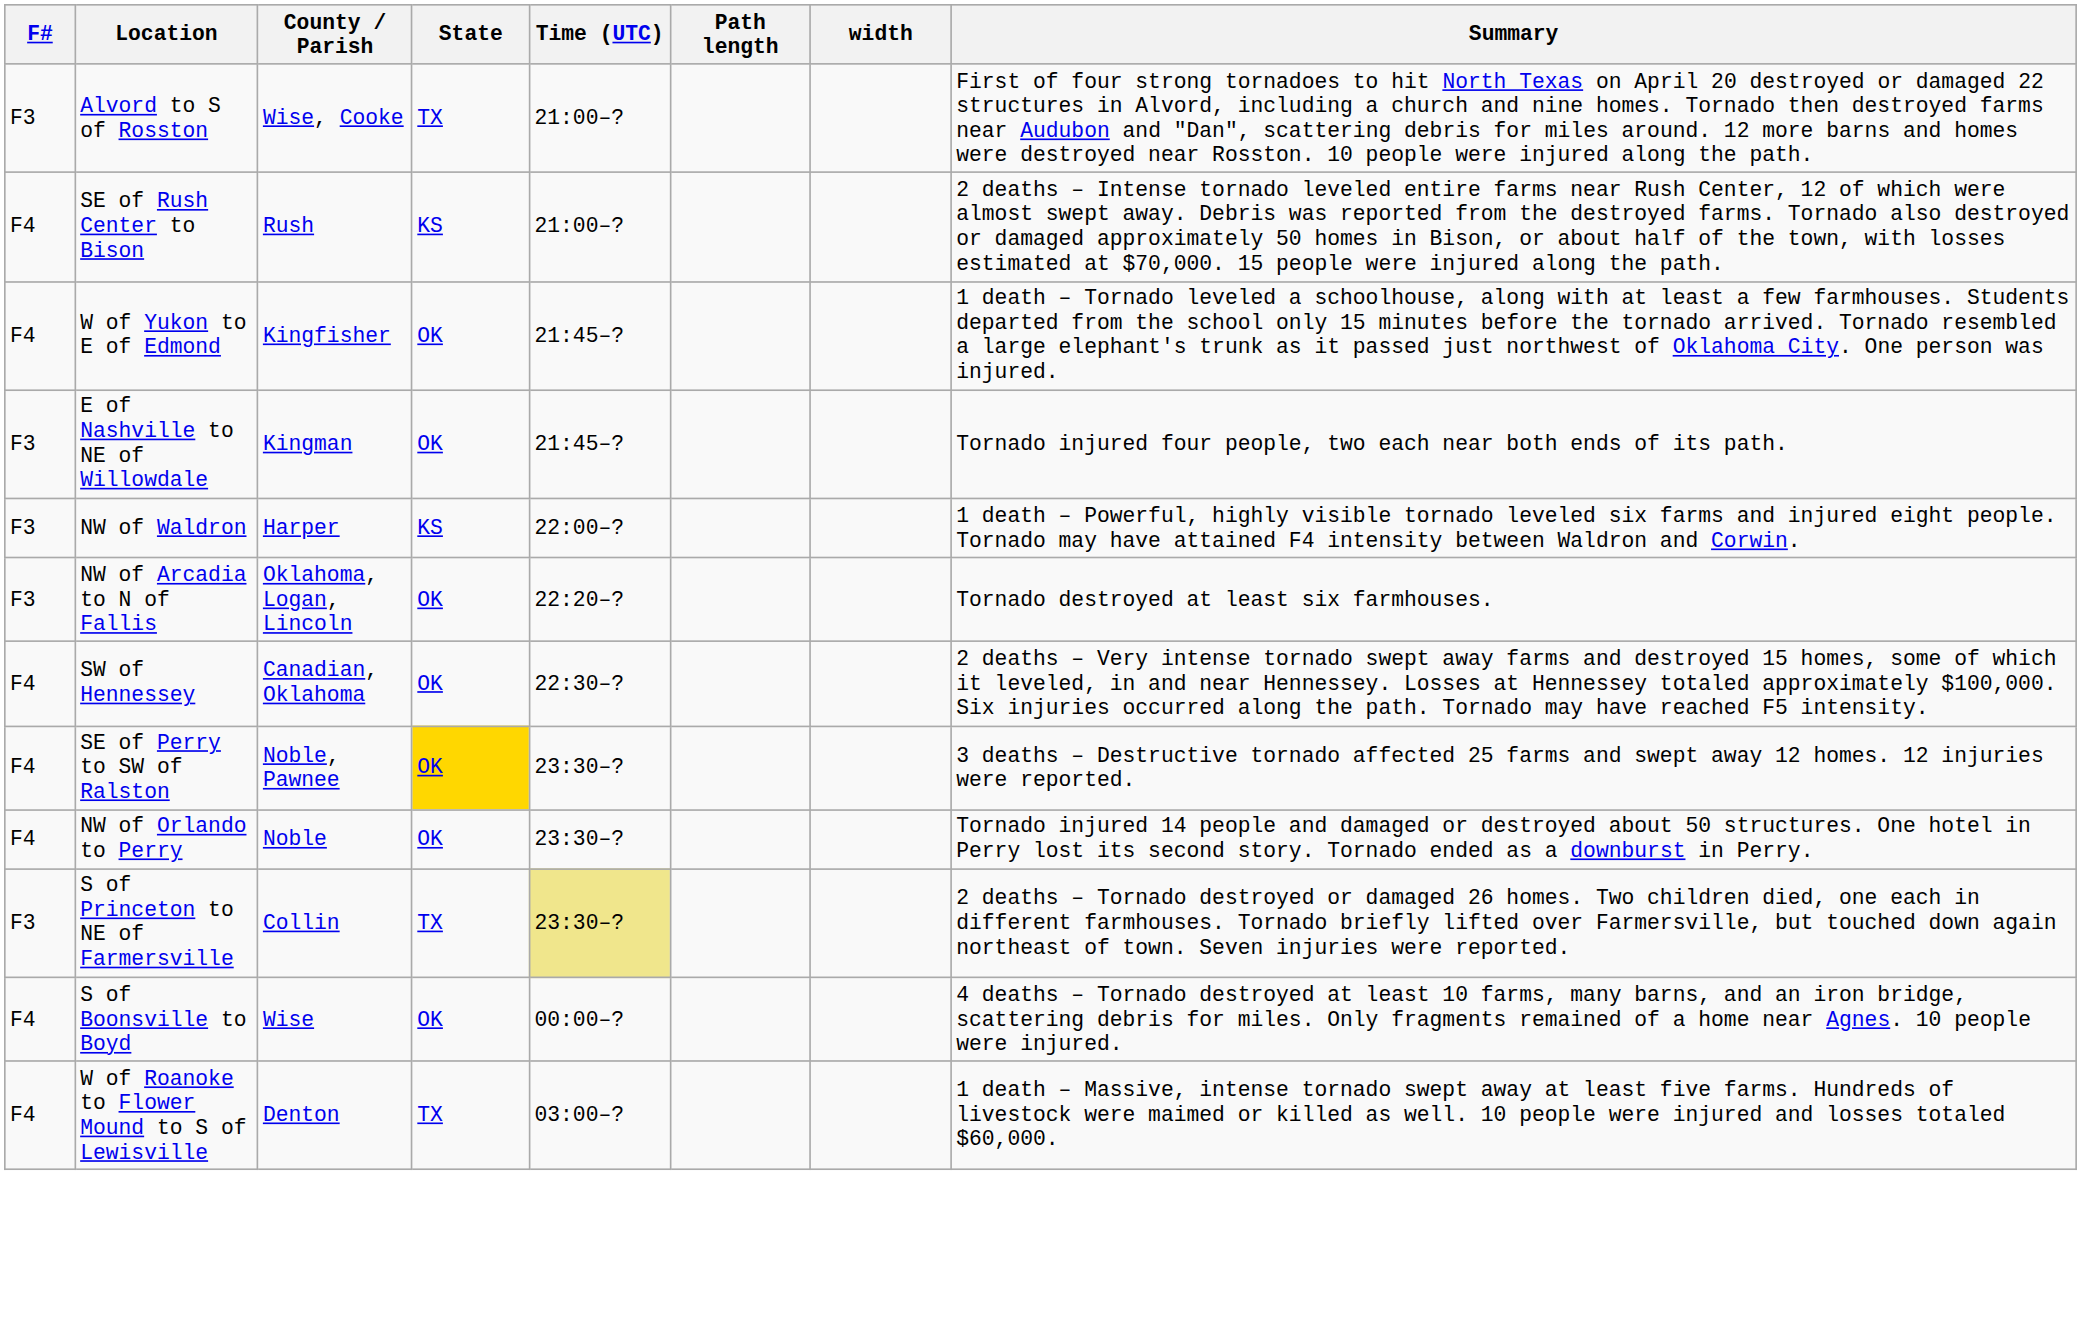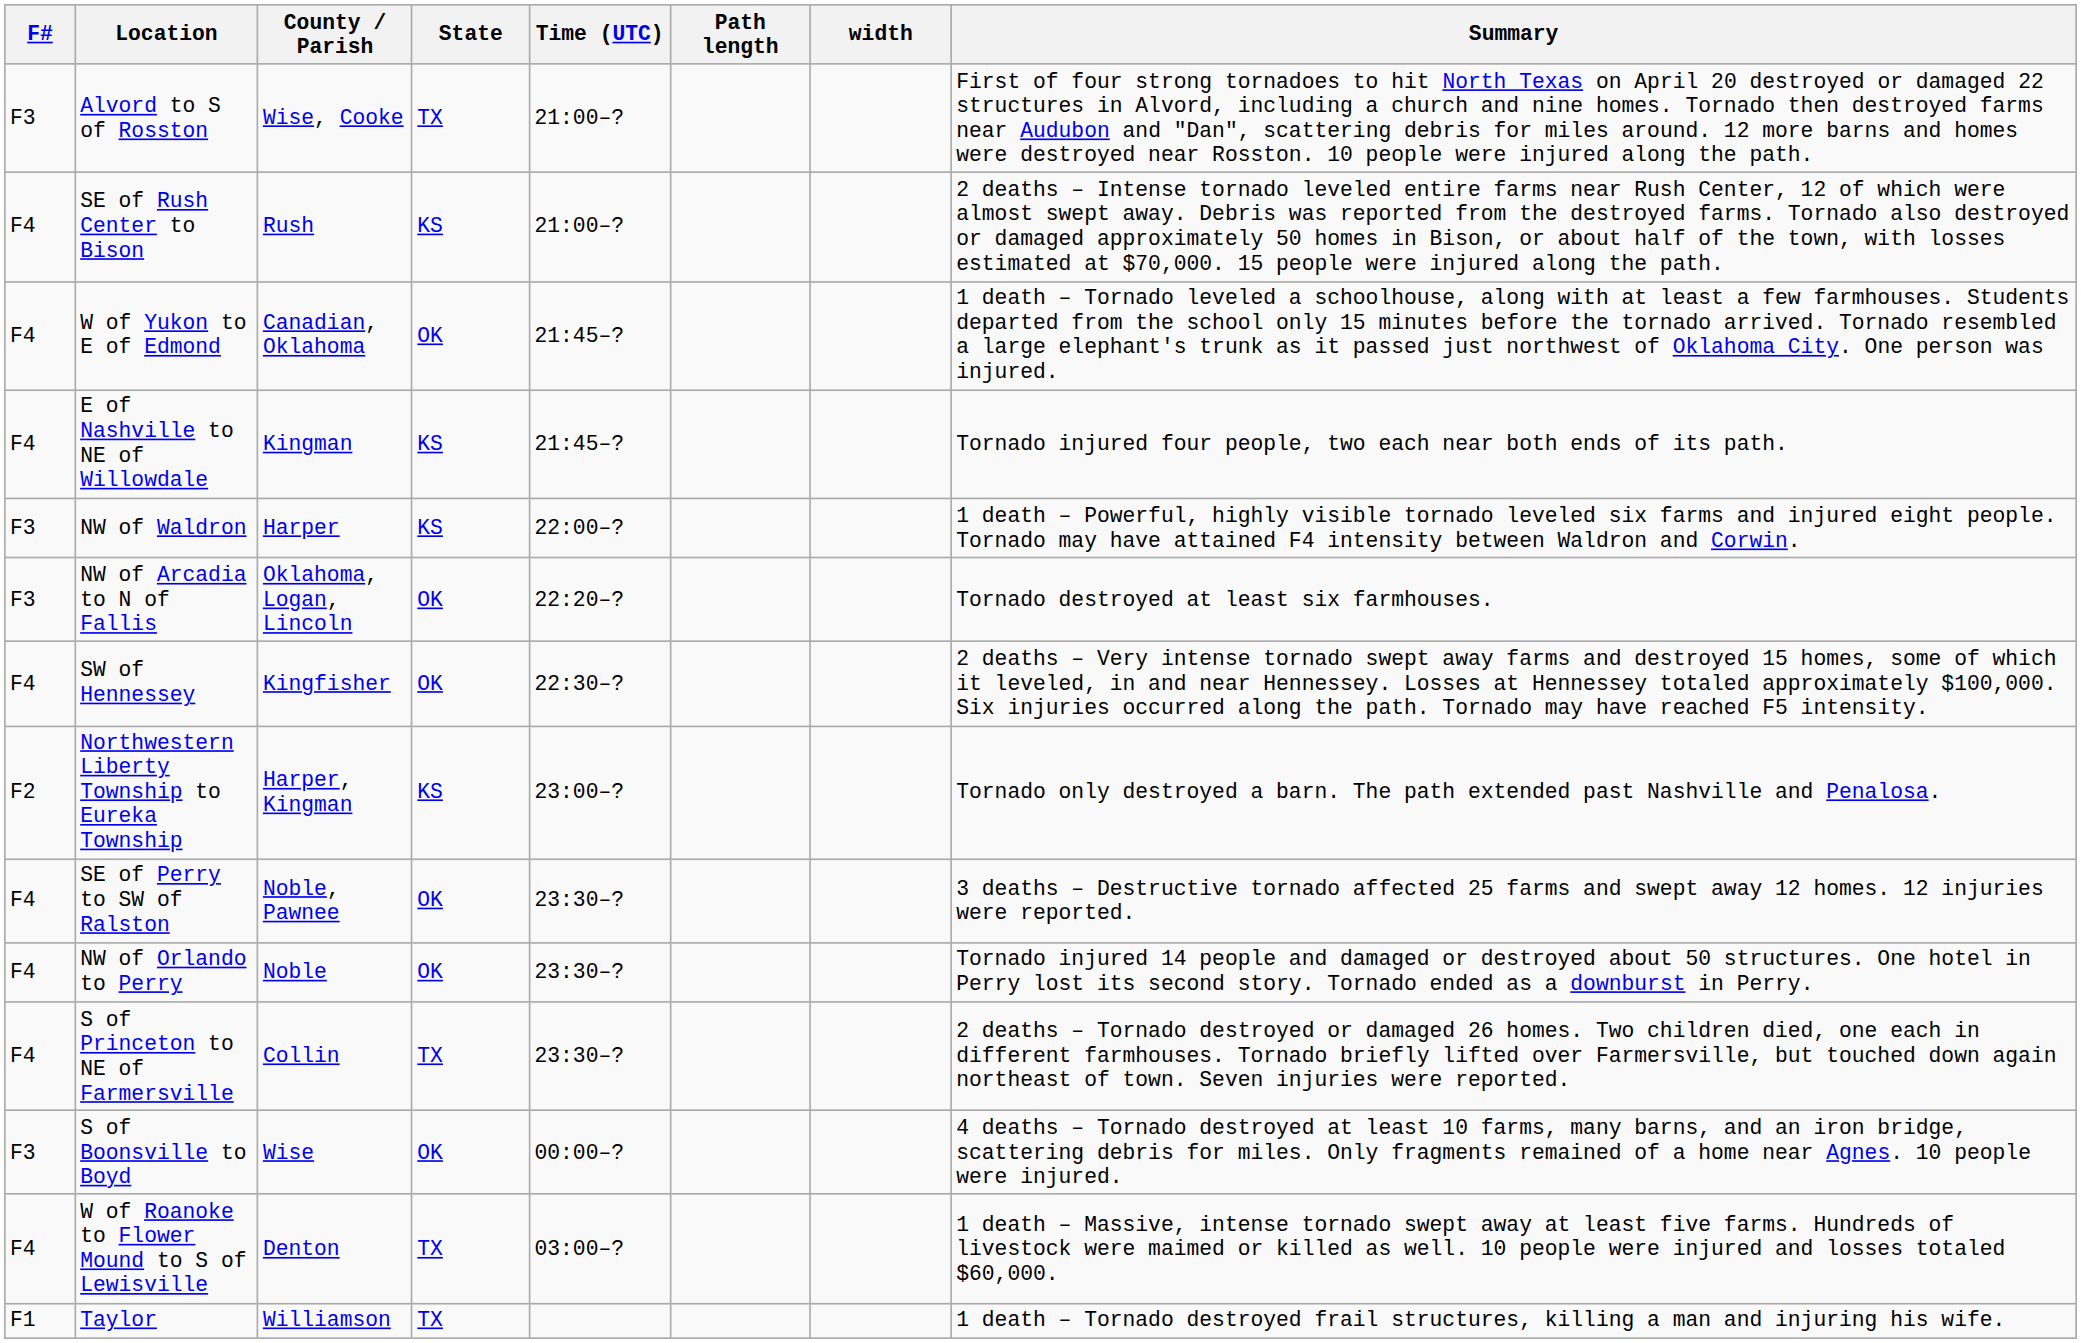(327, 336) Kingfisher -> (320, 336) Canadian, Oklahoma
(23, 444) F3 -> (23, 444) F4
(430, 444) OK -> (430, 444) KS
(320, 684) Canadian, Oklahoma -> (327, 684) Kingfisher
+ row: (157, 792)
(430, 768) gold background -> (430, 901) no background
(23, 923) F3 -> (23, 1056) F4
(579, 923) khaki background -> (579, 1056) no background
(23, 1019) F4 -> (23, 1153) F3
+ row: (119, 1320)
